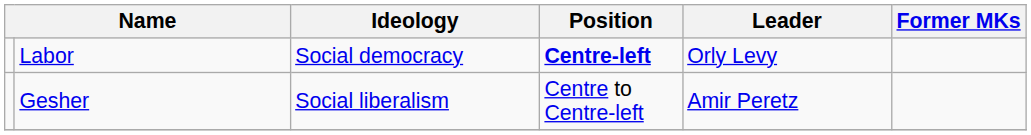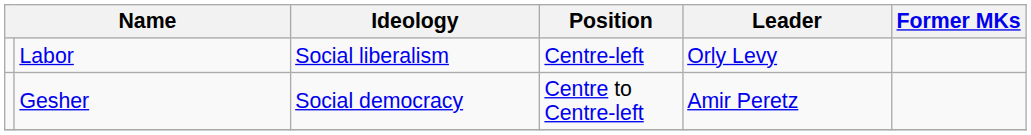(379, 55) Social democracy -> (372, 55) Social liberalism
(598, 55) bold -> (594, 55) normal
(372, 100) Social liberalism -> (379, 100) Social democracy
